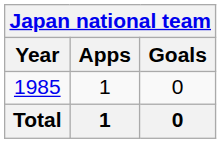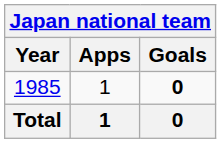(178, 87) normal -> (178, 87) bold
